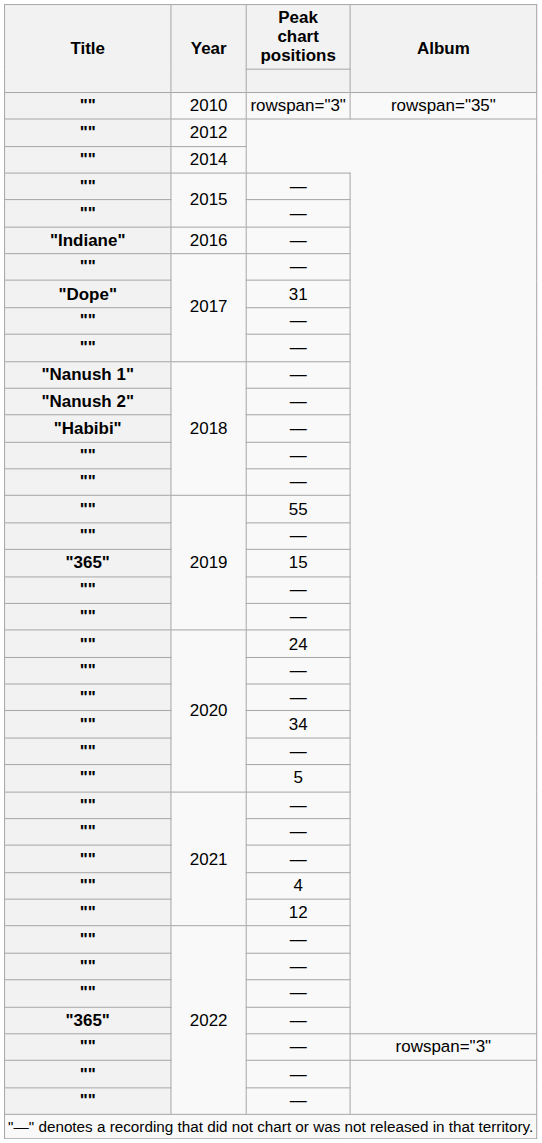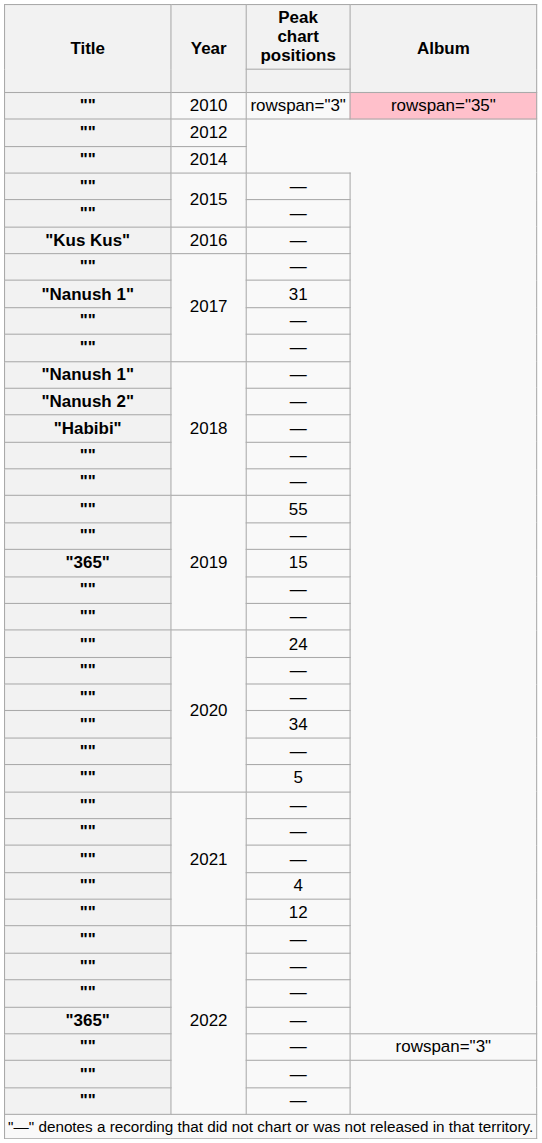(443, 105) no background -> (443, 105) pink background
(88, 240) "Indiane" -> (88, 240) "Kus Kus"
(88, 294) "Dope" -> (88, 294) "Nanush 1"
